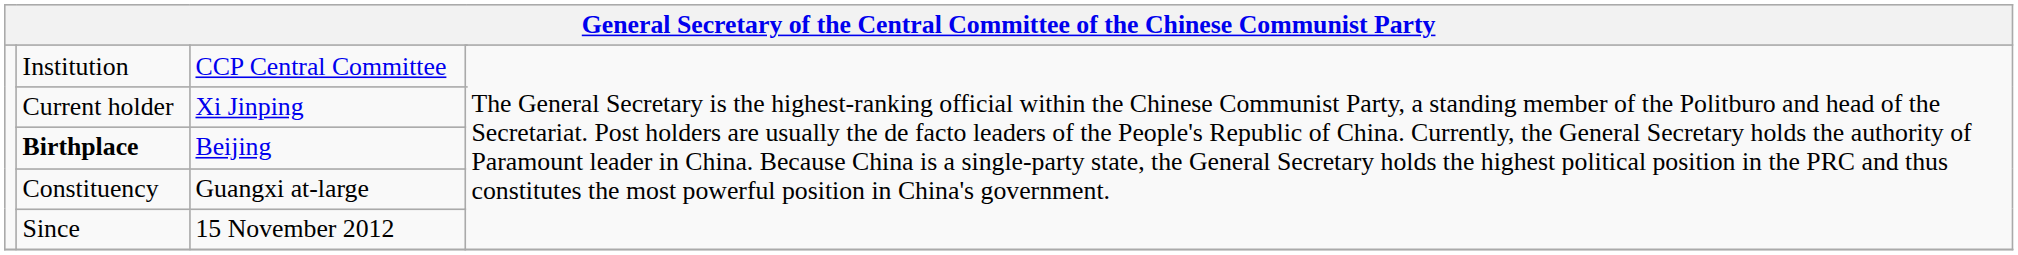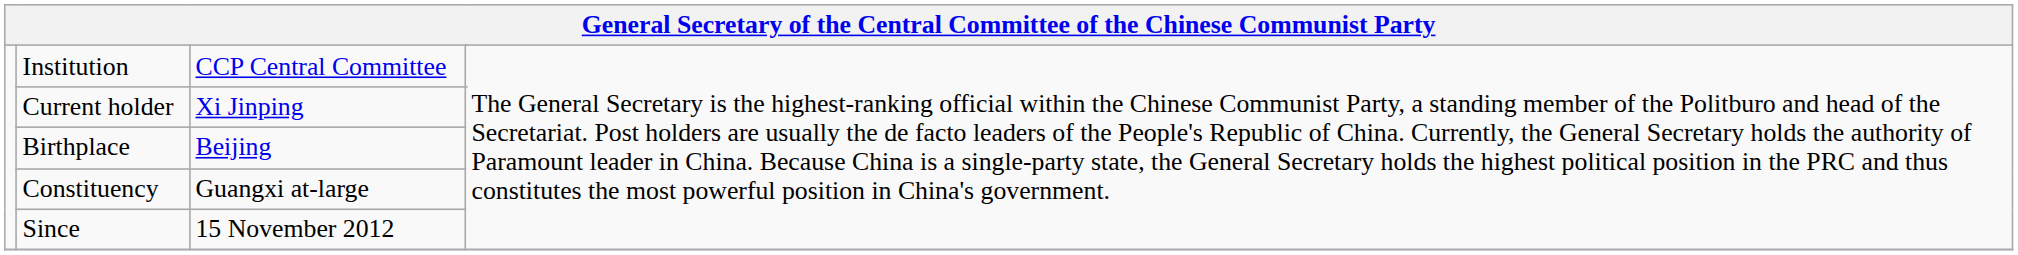(81, 147) bold -> (76, 147) normal
